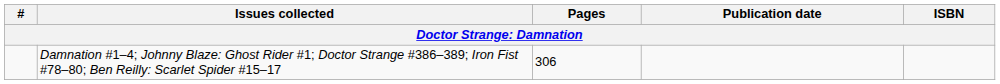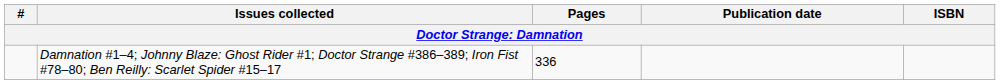(546, 62) 306 -> (546, 62) 336
